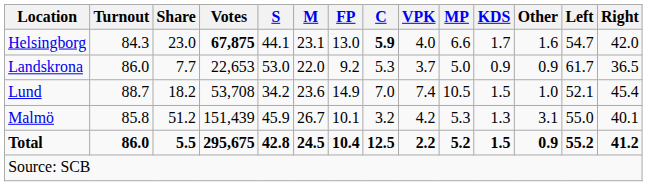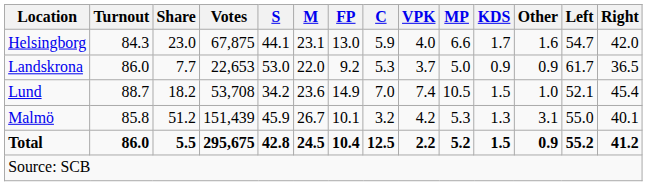(233, 42) bold -> (233, 42) normal
(385, 42) bold -> (385, 42) normal
